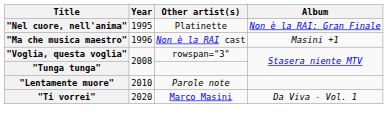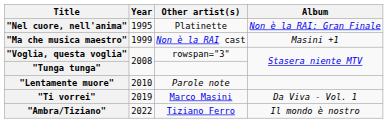(142, 40) 1996 -> (142, 40) 1999
(142, 97) 2020 -> (142, 97) 2019
+ row: (67, 111)
